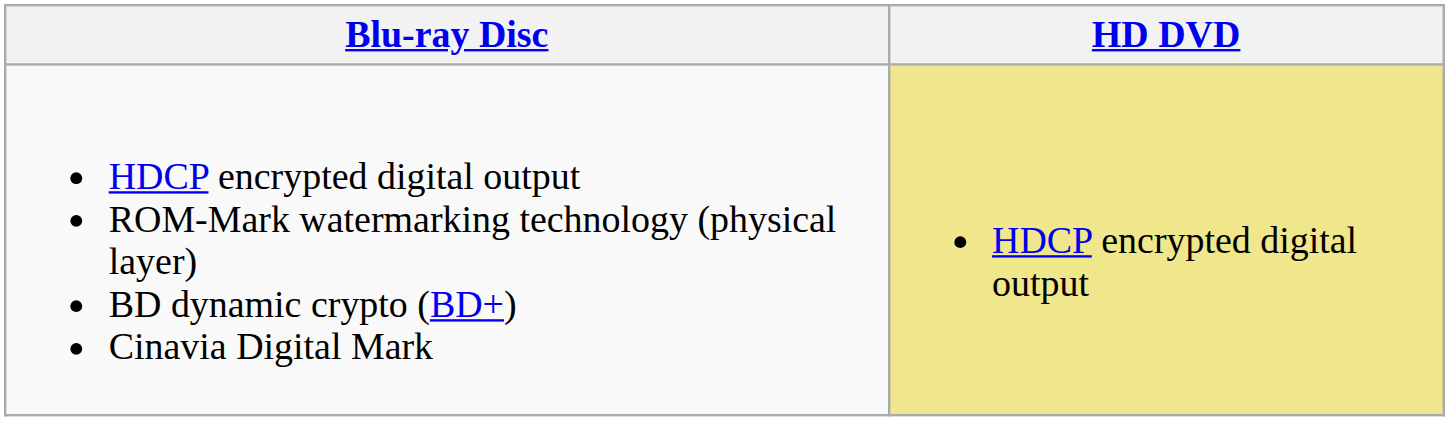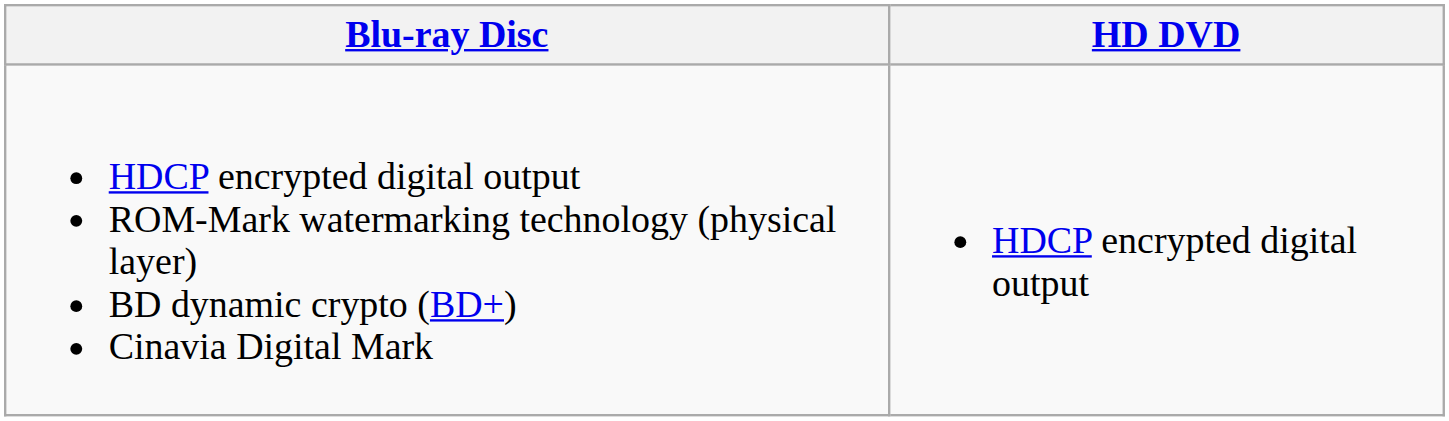(1166, 261) khaki background -> (1166, 261) no background
